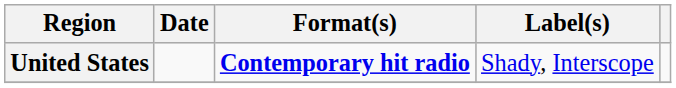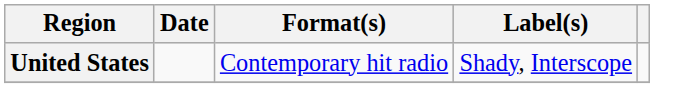(345, 62) bold -> (334, 62) normal
